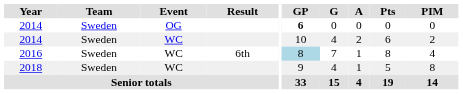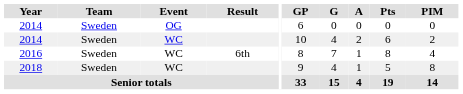(301, 25) bold -> (301, 25) normal
(301, 53) lightblue background -> (301, 53) no background
